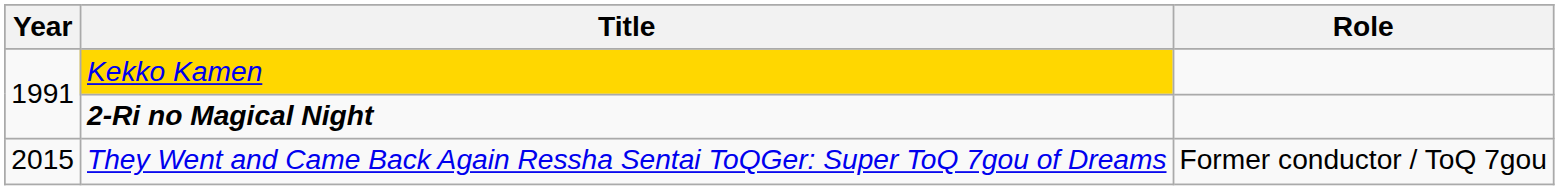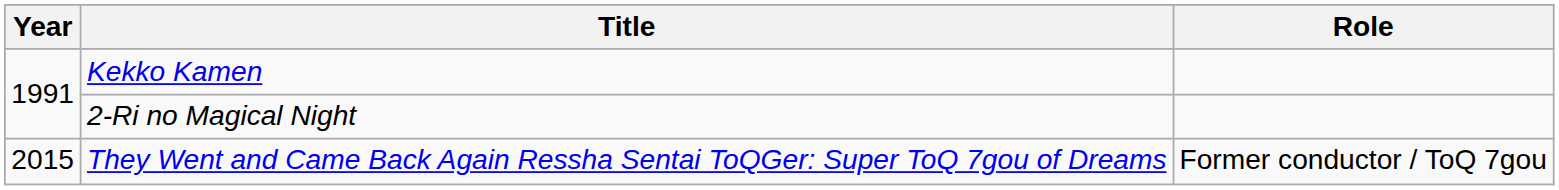(175, 71) gold background -> (175, 71) no background
(230, 116) bold -> (222, 116) normal
